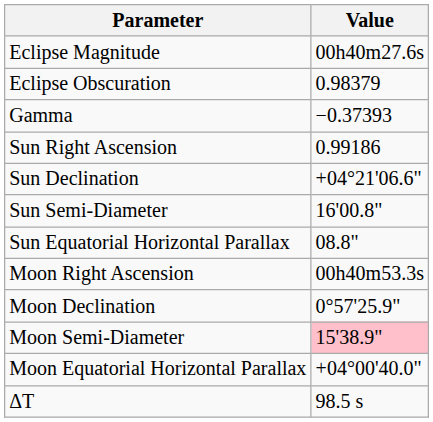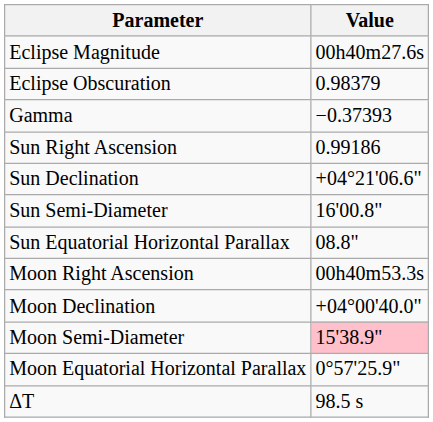(358, 305) 0°57'25.9" -> (369, 305) +04°00'40.0"
(369, 369) +04°00'40.0" -> (358, 369) 0°57'25.9"
